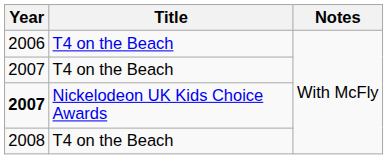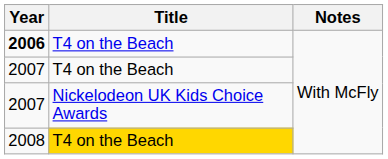(27, 43) normal -> (27, 43) bold
(27, 105) bold -> (27, 105) normal
(113, 140) no background -> (113, 140) gold background
